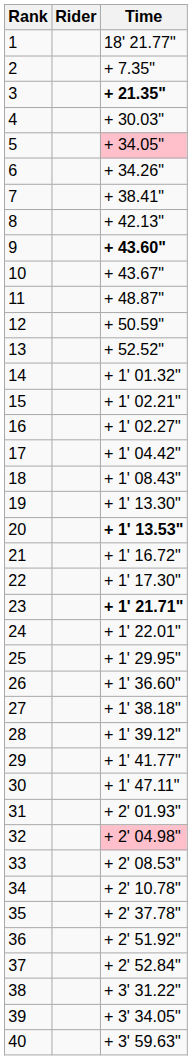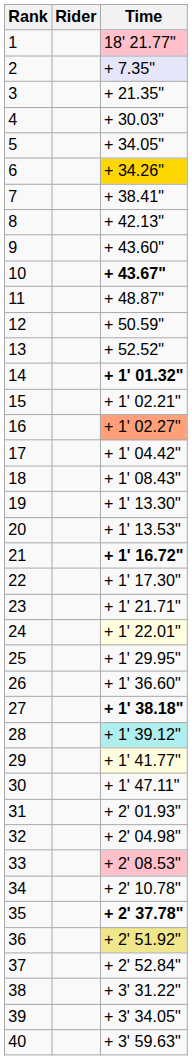(140, 42) no background -> (140, 42) pink background
(130, 68) no background -> (130, 68) lavender background
(135, 94) bold -> (134, 94) normal
(134, 145) pink background -> (134, 145) no background
(134, 171) no background -> (134, 171) gold background
(135, 247) bold -> (134, 247) normal
(134, 273) normal -> (135, 273) bold
(142, 376) normal -> (144, 376) bold
(142, 427) no background -> (142, 427) lightsalmon background
(144, 529) bold -> (142, 529) normal
(142, 555) normal -> (144, 555) bold
(144, 606) bold -> (142, 606) normal
(142, 632) no background -> (142, 632) lightyellow background
(142, 709) normal -> (144, 709) bold
(142, 734) no background -> (142, 734) paleturquoise background
(142, 760) no background -> (142, 760) lightyellow background
(142, 837) pink background -> (142, 837) no background
(142, 863) no background -> (142, 863) pink background
(142, 914) normal -> (144, 914) bold
(142, 939) no background -> (142, 939) khaki background
